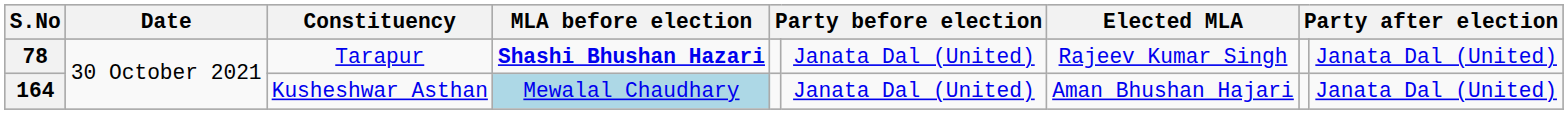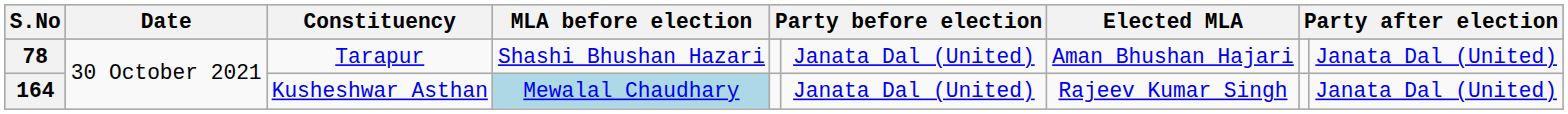(631, 57) bold -> (631, 57) normal
(1173, 57) Rajeev Kumar Singh -> (1173, 57) Aman Bhushan Hajari
(1173, 91) Aman Bhushan Hajari -> (1173, 91) Rajeev Kumar Singh
